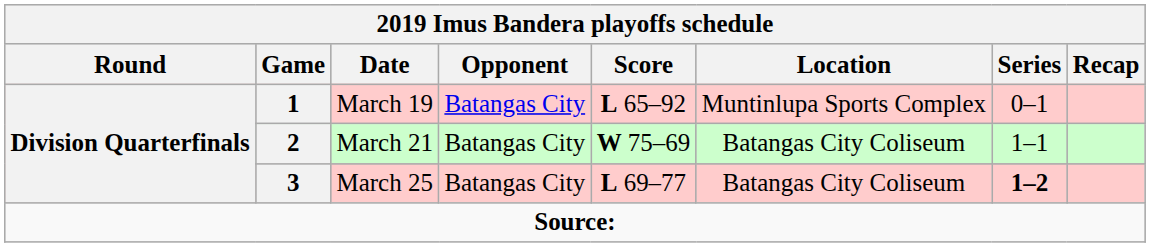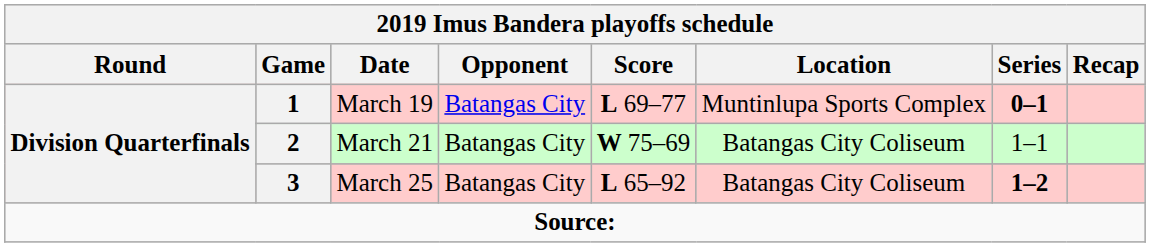(643, 103) L 65–92 -> (643, 103) L 69–77
(1029, 103) normal -> (1029, 103) bold
(643, 182) L 69–77 -> (643, 182) L 65–92
